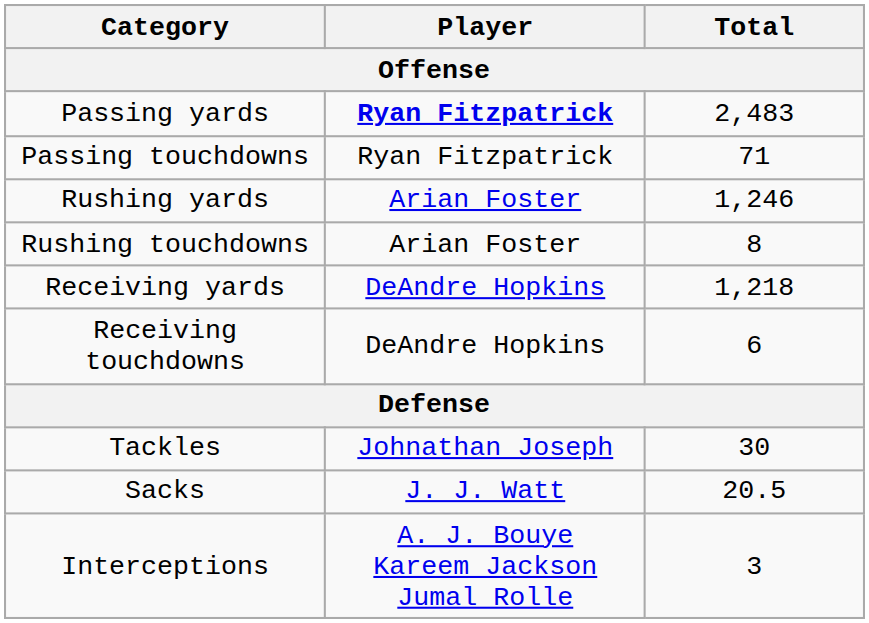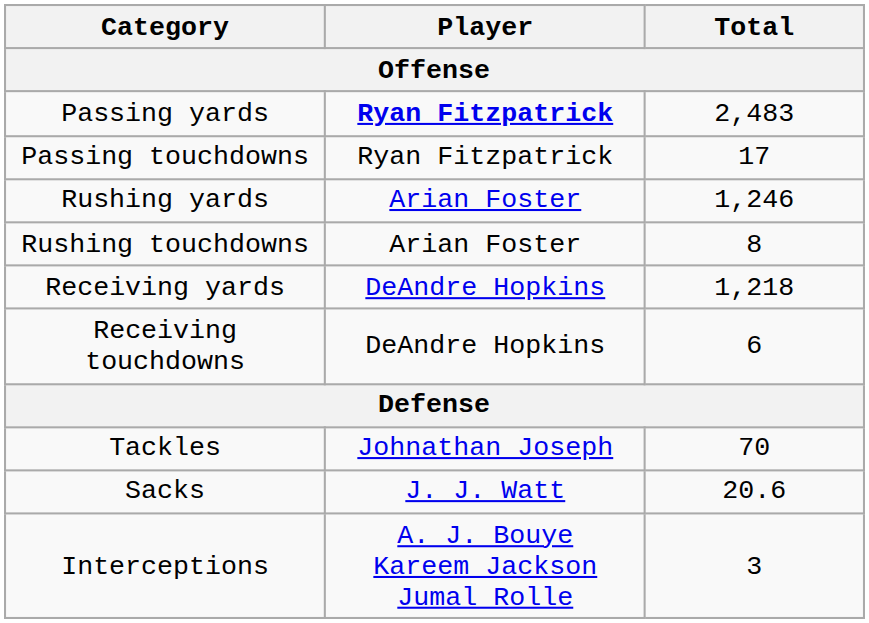(754, 157) 71 -> (754, 157) 17
(754, 448) 30 -> (754, 448) 70
(754, 492) 20.5 -> (754, 492) 20.6
